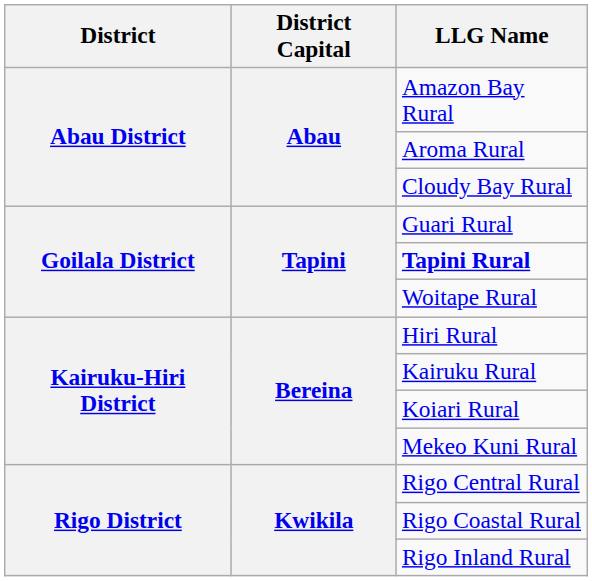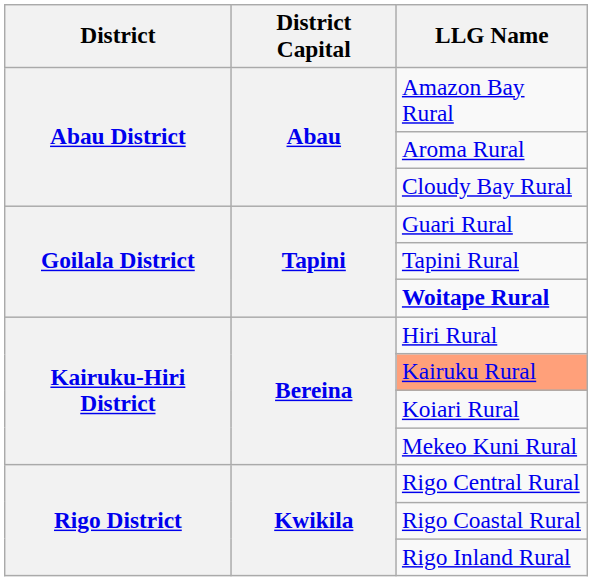(466, 260) bold -> (460, 260) normal
(469, 297) normal -> (476, 297) bold
(469, 371) no background -> (469, 371) lightsalmon background
